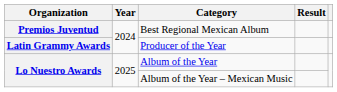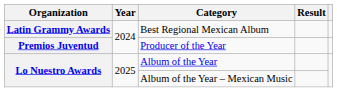(58, 29) Premios Juventud -> (58, 29) Latin Grammy Awards
(58, 45) Latin Grammy Awards -> (58, 45) Premios Juventud
